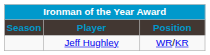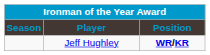(172, 43) normal -> (172, 43) bold
